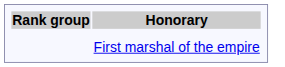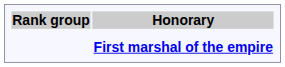(177, 47) normal -> (183, 47) bold
